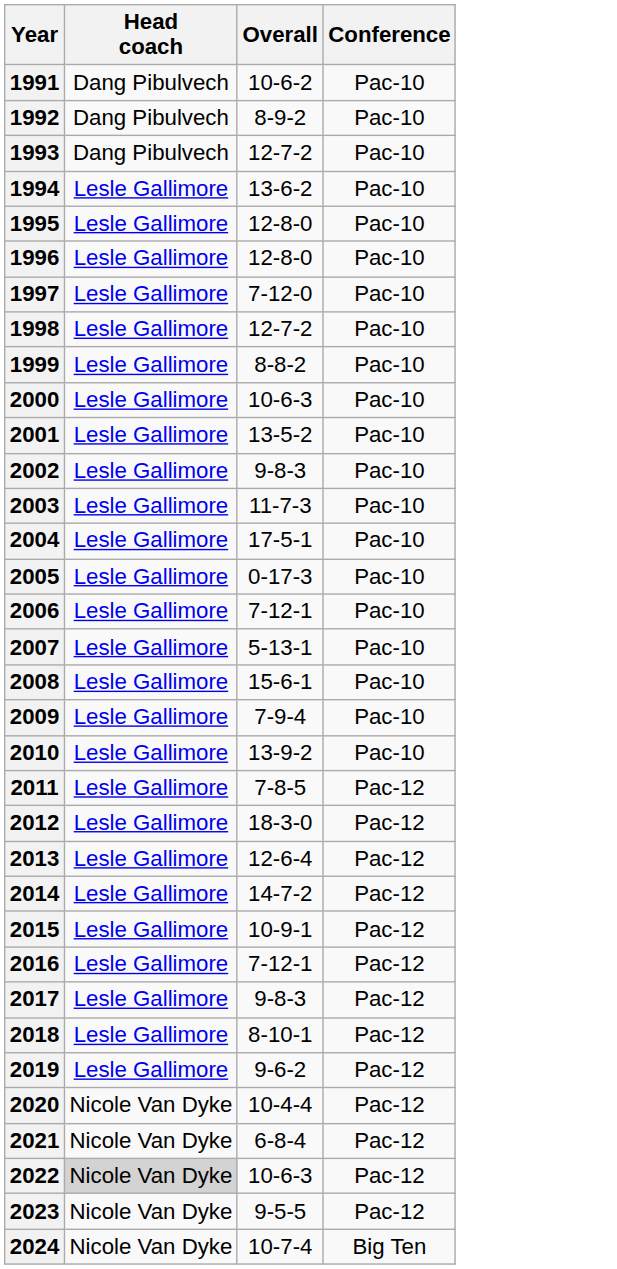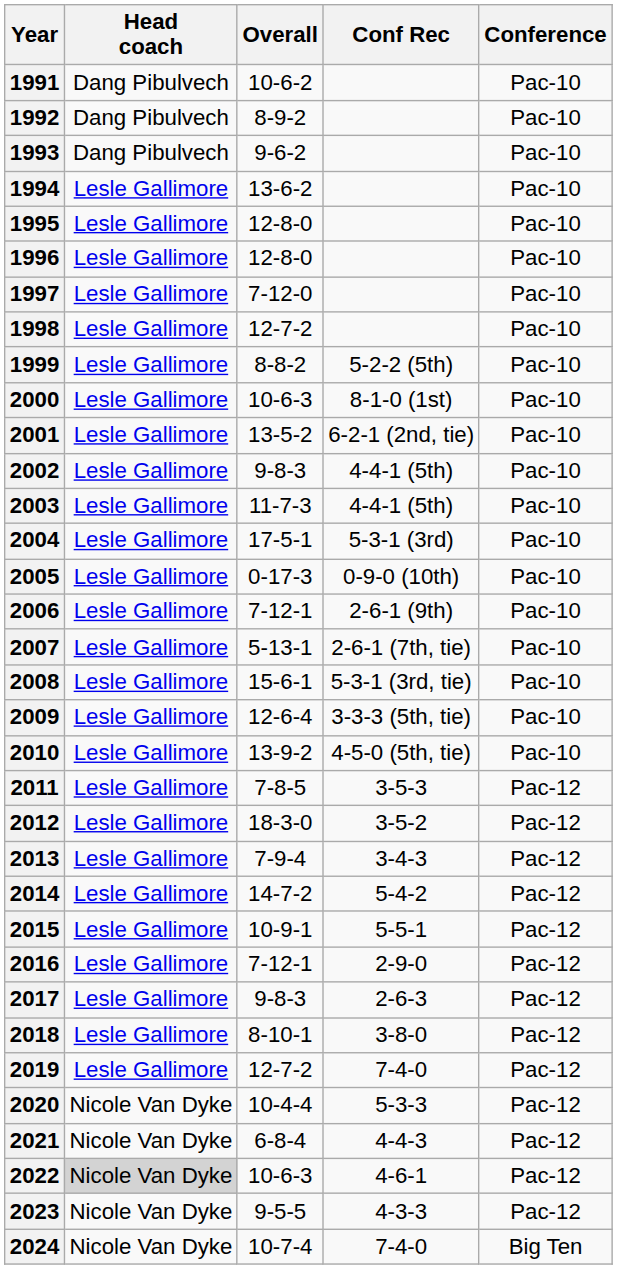+ column: (401, 34)
(280, 152) 12-7-2 -> (280, 152) 9-6-2
(280, 717) 7-9-4 -> (280, 717) 12-6-4
(280, 858) 12-6-4 -> (280, 858) 7-9-4
(280, 1070) 9-6-2 -> (280, 1070) 12-7-2
